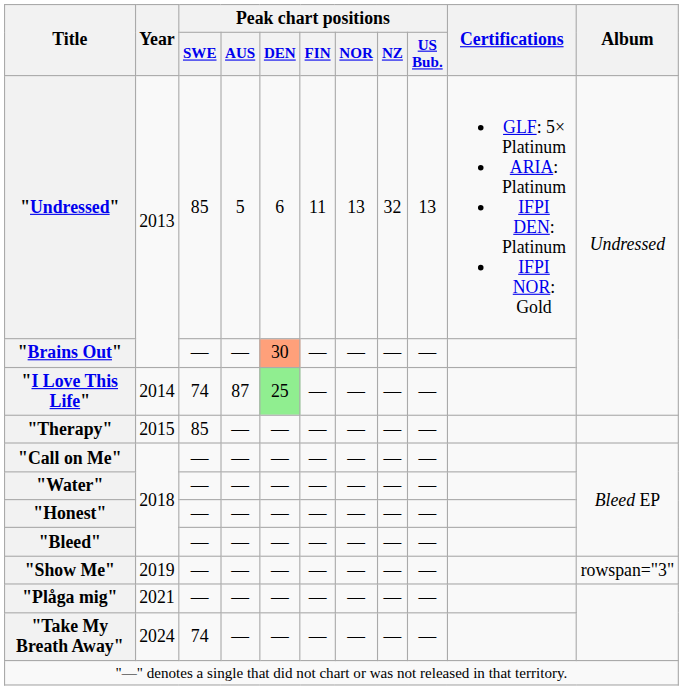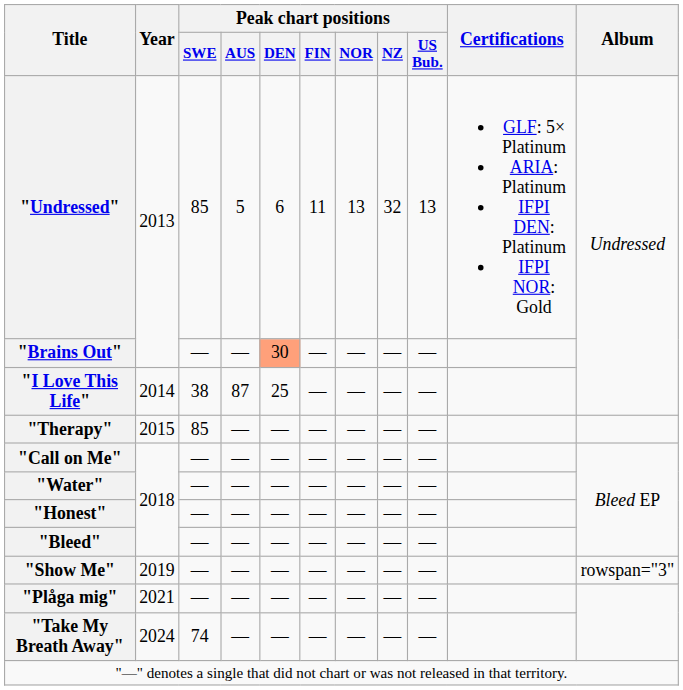(200, 391) 74 -> (200, 391) 38
(280, 391) lightgreen background -> (280, 391) no background
